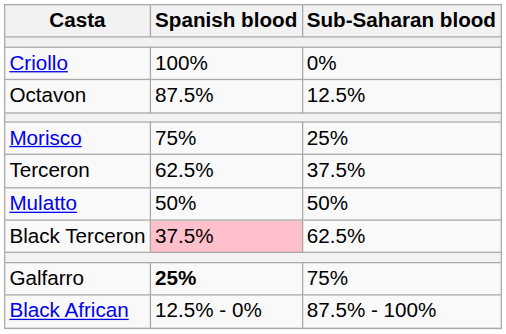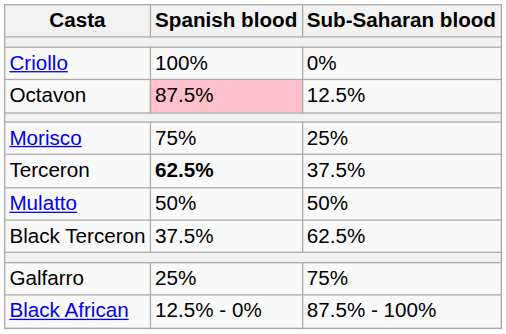(184, 95) no background -> (184, 95) pink background
(184, 170) normal -> (184, 170) bold
(184, 236) pink background -> (184, 236) no background
(176, 278) bold -> (176, 278) normal
